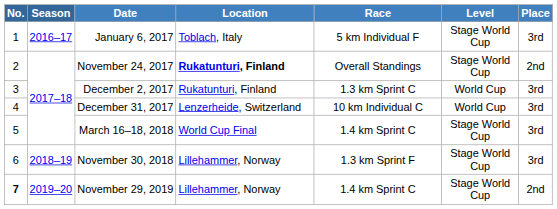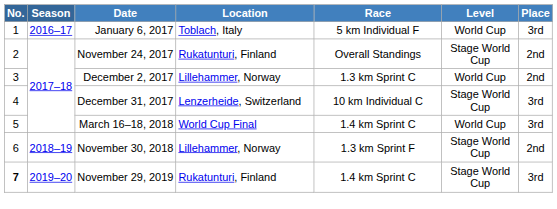(480, 37) Stage World Cup -> (480, 31) World Cup
(232, 66) bold -> (227, 54) normal
(227, 90) Rukatunturi, Finland -> (229, 77) Lillehammer, Norway
(536, 90) 3rd -> (536, 77) 2nd
(480, 107) World Cup -> (480, 101) Stage World Cup
(480, 130) Stage World Cup -> (480, 124) World Cup
(536, 160) 3rd -> (536, 148) 2nd
(229, 190) Lillehammer, Norway -> (227, 177) Rukatunturi, Finland
(536, 190) 2nd -> (536, 177) 3rd
